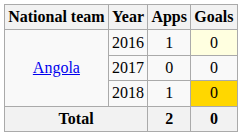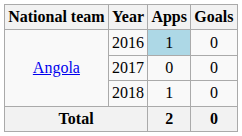(169, 42) no background -> (169, 42) lightblue background
(214, 42) lightyellow background -> (214, 42) no background
(214, 93) gold background -> (214, 93) no background
